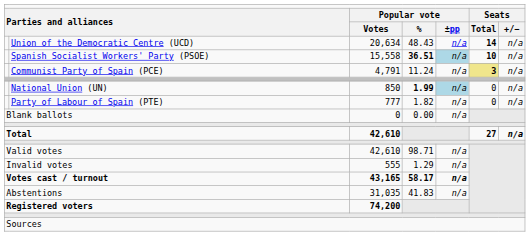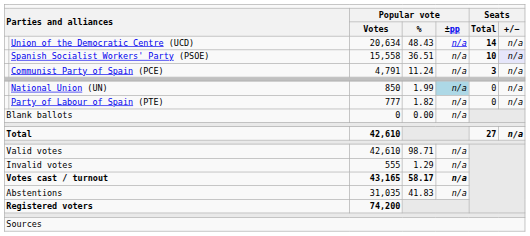(421, 57) bold -> (421, 57) normal
(459, 57) lightblue background -> (459, 57) no background
(516, 57) no background -> (516, 57) lavender background
(494, 70) khaki background -> (494, 70) no background
(423, 88) bold -> (423, 88) normal
